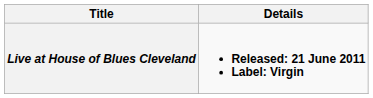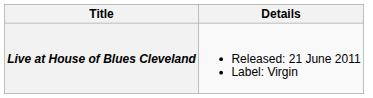(283, 65) bold -> (281, 65) normal
